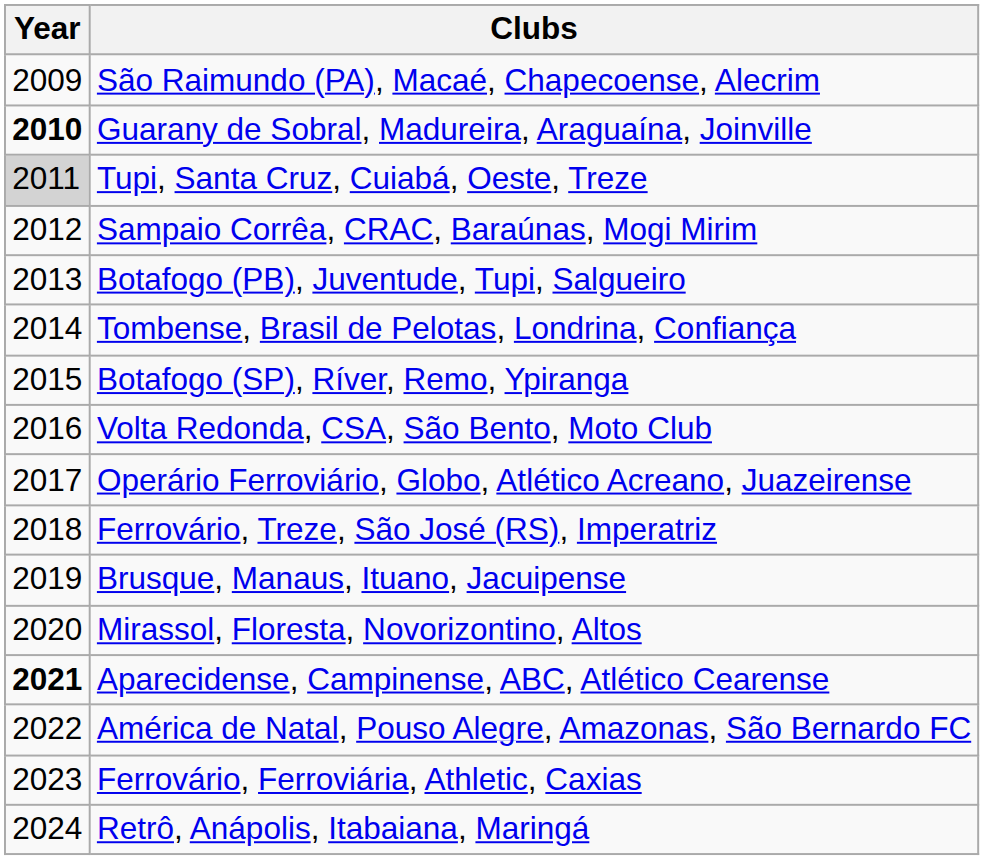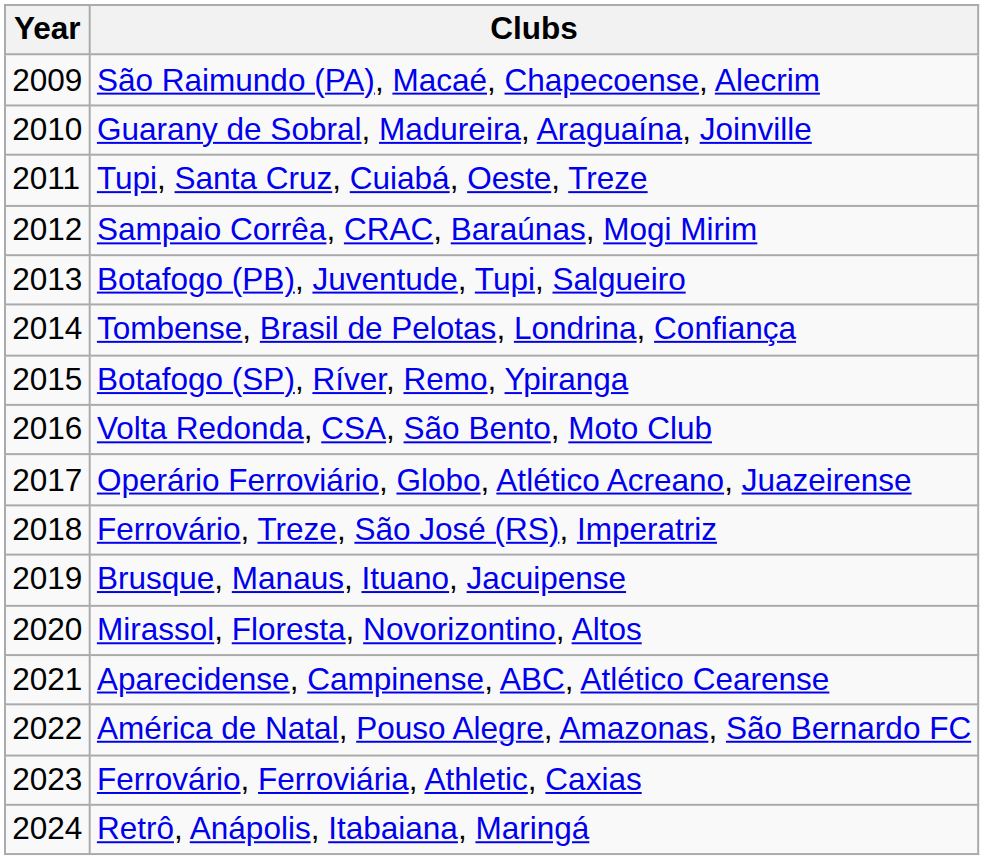(47, 129) bold -> (47, 129) normal
(46, 179) lightgrey background -> (46, 179) no background
(47, 679) bold -> (47, 679) normal
